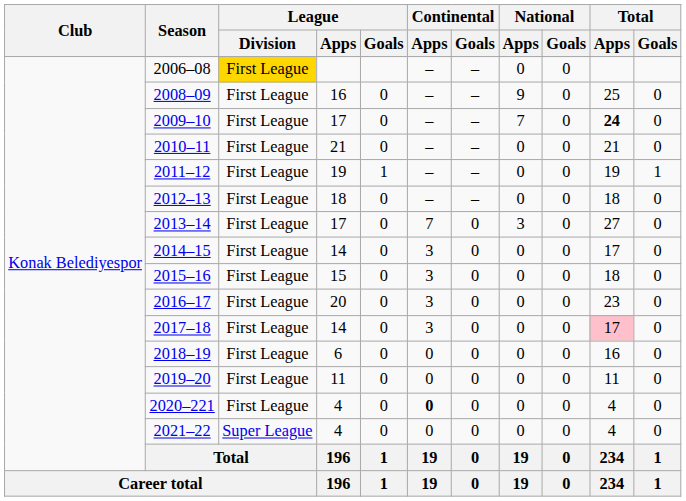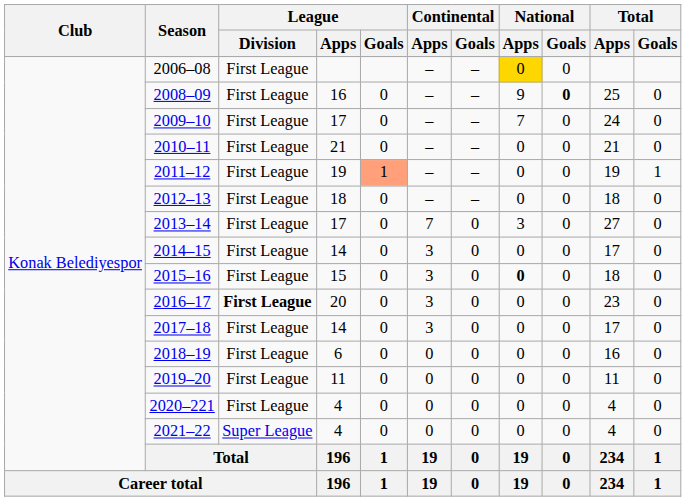(267, 69) gold background -> (267, 69) no background
(521, 69) no background -> (521, 69) gold background
(566, 95) normal -> (566, 95) bold
(612, 120) bold -> (612, 120) normal
(384, 172) no background -> (384, 172) lightsalmon background
(521, 276) normal -> (521, 276) bold
(267, 302) normal -> (267, 302) bold
(612, 328) pink background -> (612, 328) no background
(429, 405) bold -> (429, 405) normal
